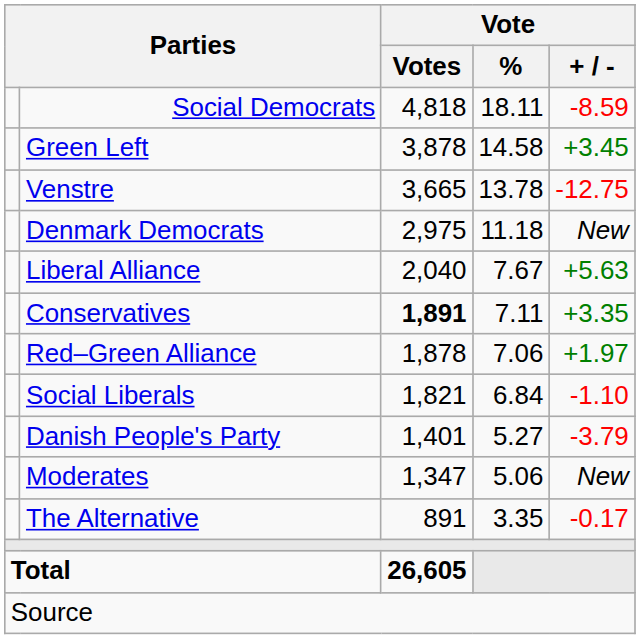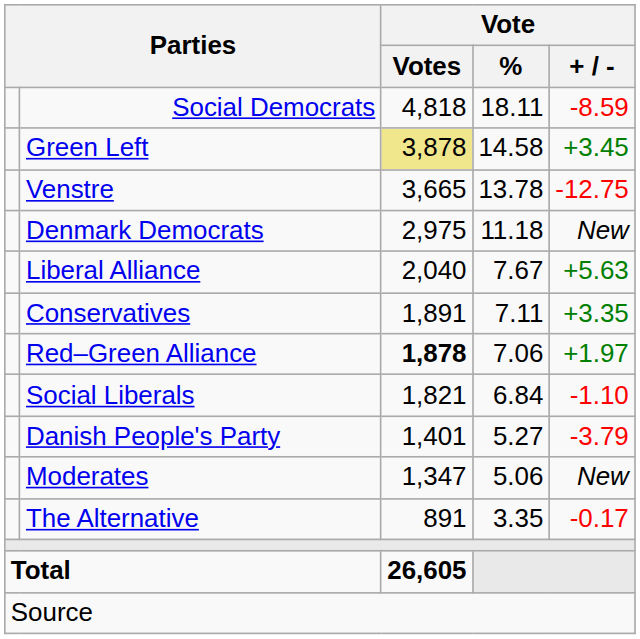(434, 148) no background -> (434, 148) khaki background
(434, 312) bold -> (434, 312) normal
(434, 353) normal -> (434, 353) bold
